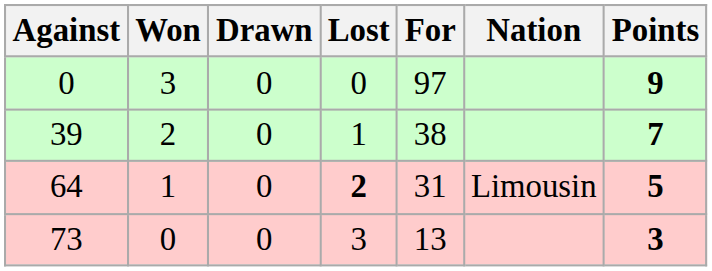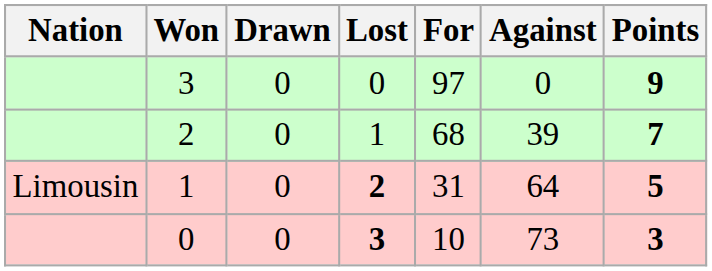columns swapped: (534, 30) <-> (66, 30)
(430, 134) 38 -> (448, 134) 68
(359, 238) normal -> (377, 238) bold
(430, 238) 13 -> (448, 238) 10
